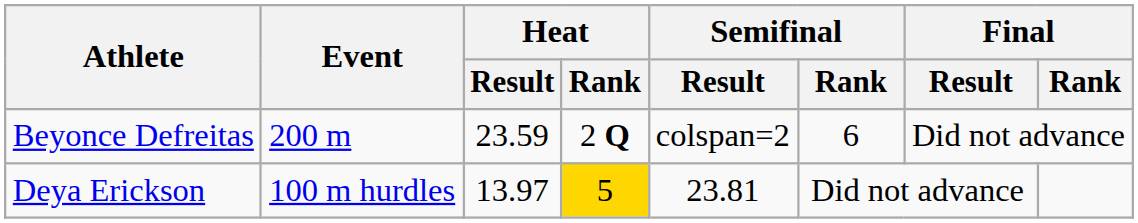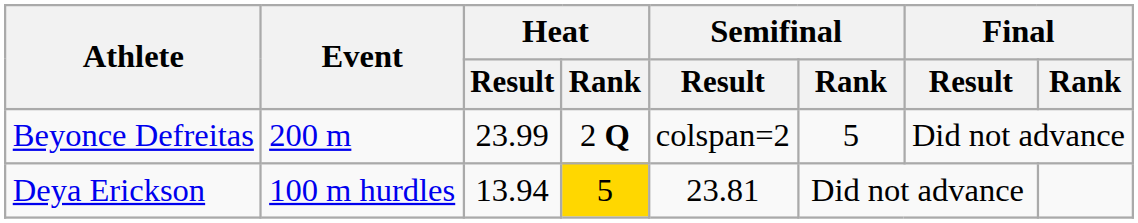(512, 136) 23.59 -> (512, 136) 23.99
(851, 136) 6 -> (851, 136) 5
(512, 189) 13.97 -> (512, 189) 13.94
